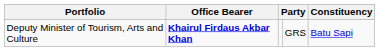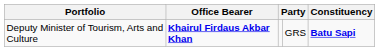(332, 33) normal -> (333, 33) bold
